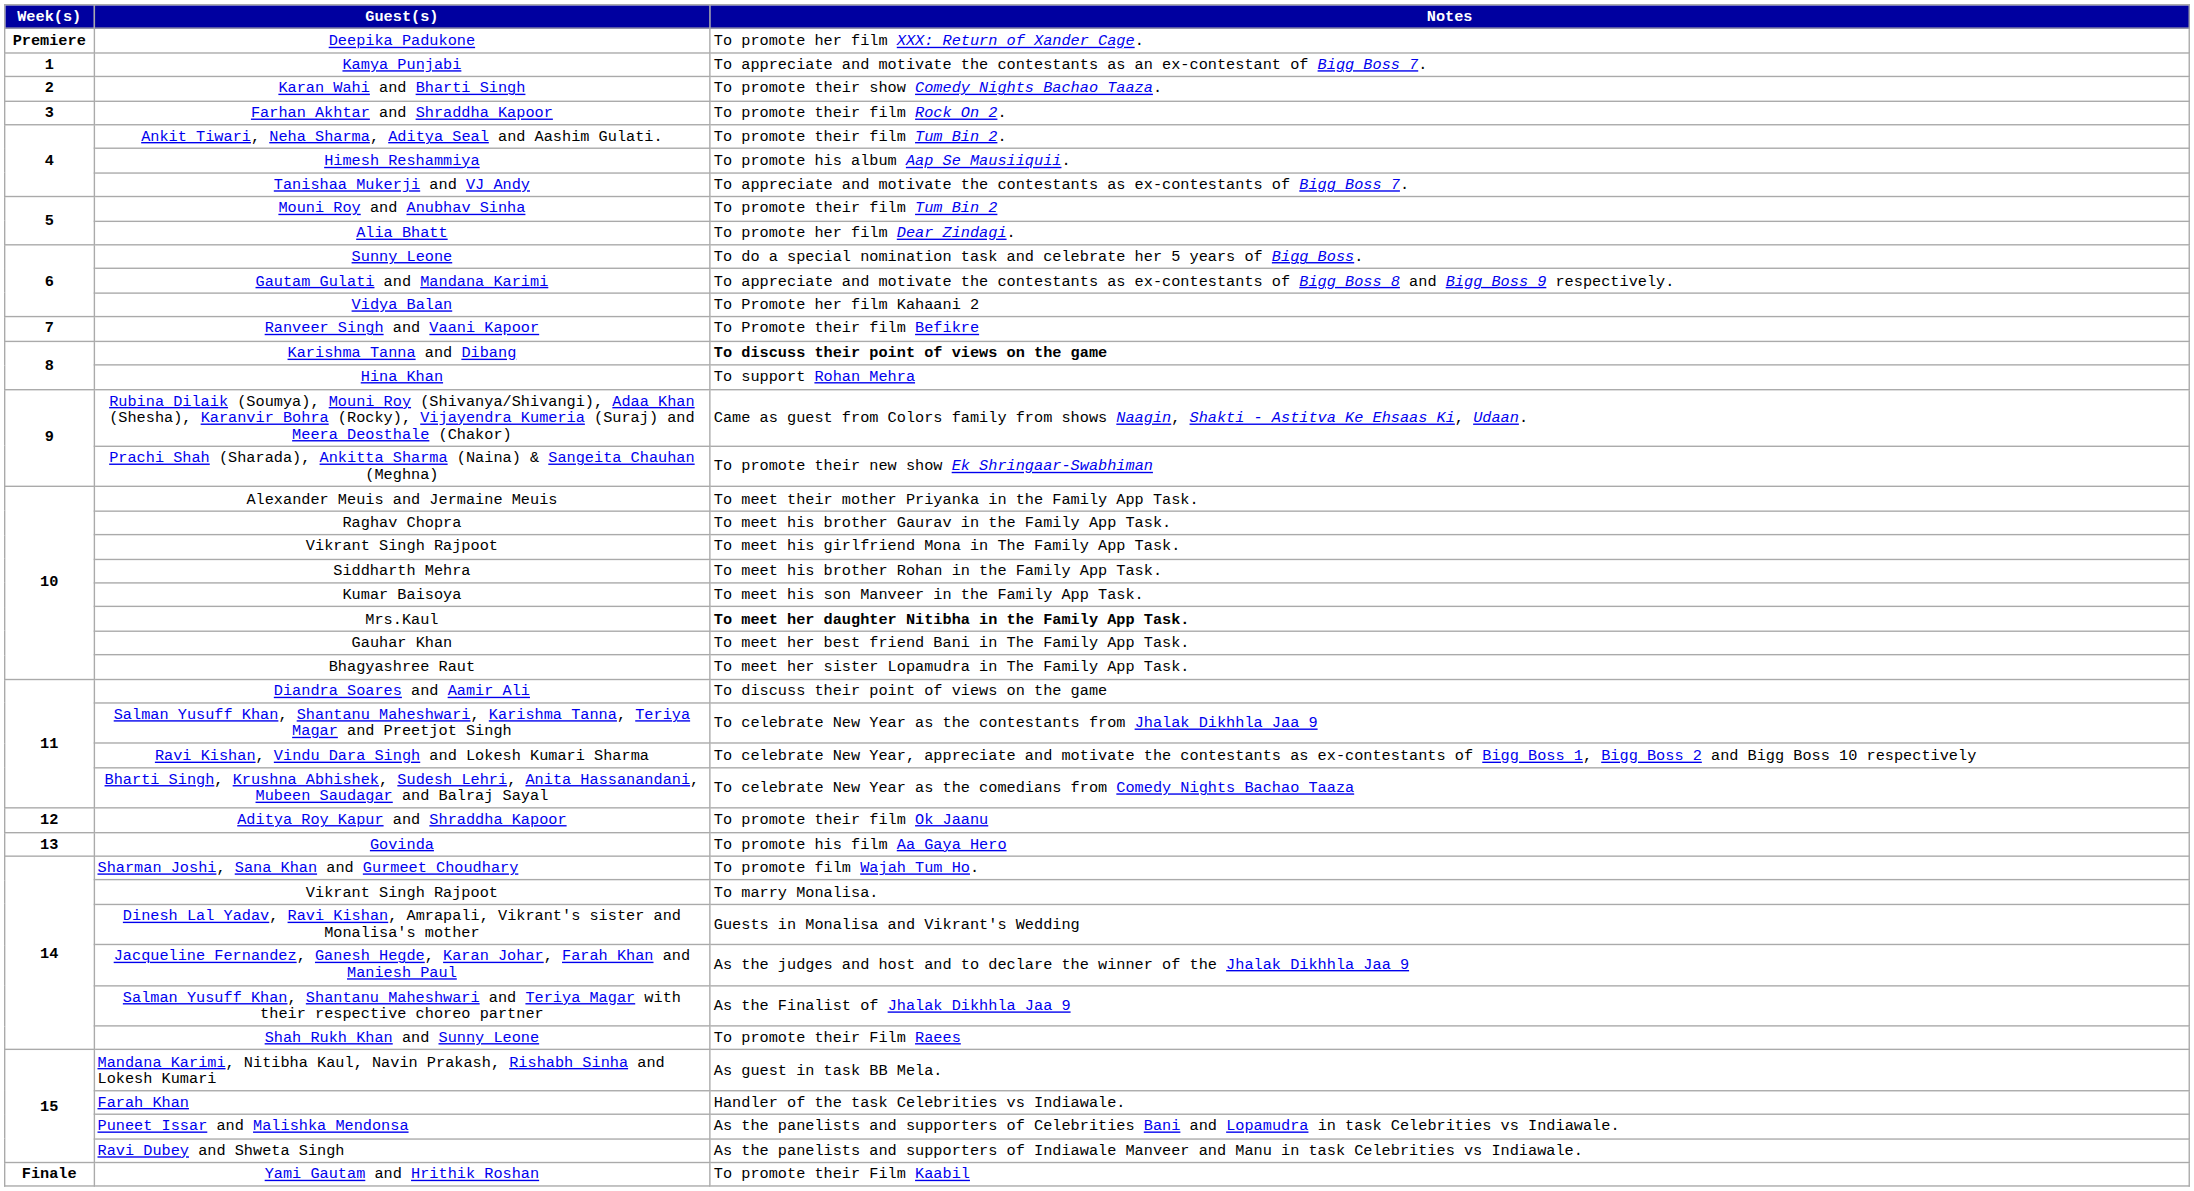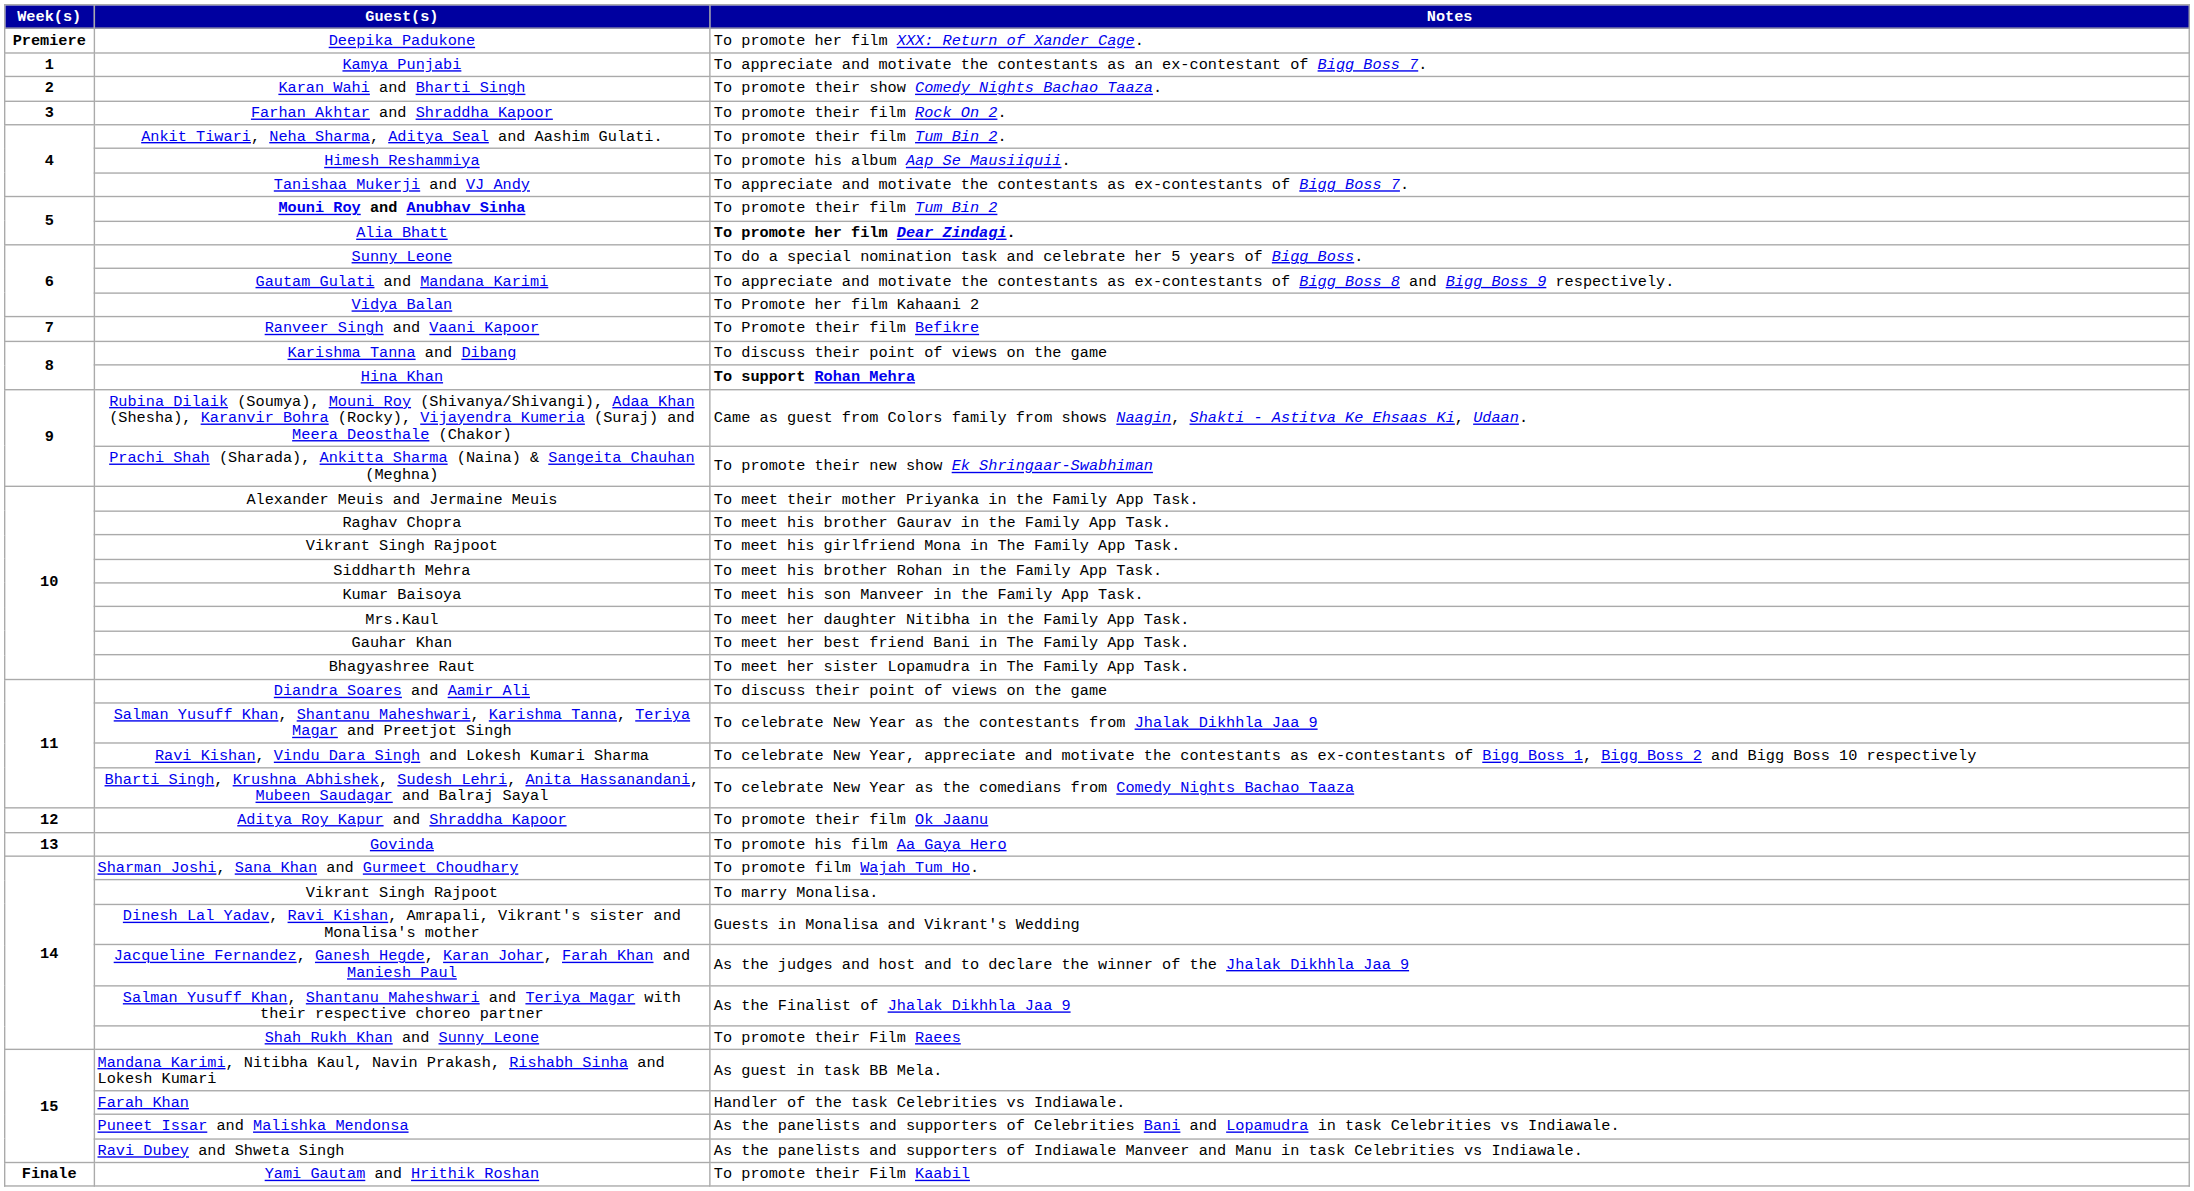(402, 209) normal -> (402, 209) bold
(865, 233) normal -> (865, 233) bold
(910, 353) bold -> (910, 353) normal
(814, 377) normal -> (814, 377) bold
(952, 619) bold -> (952, 619) normal
